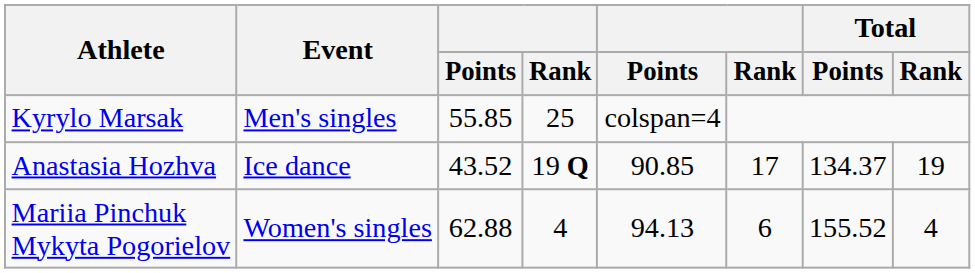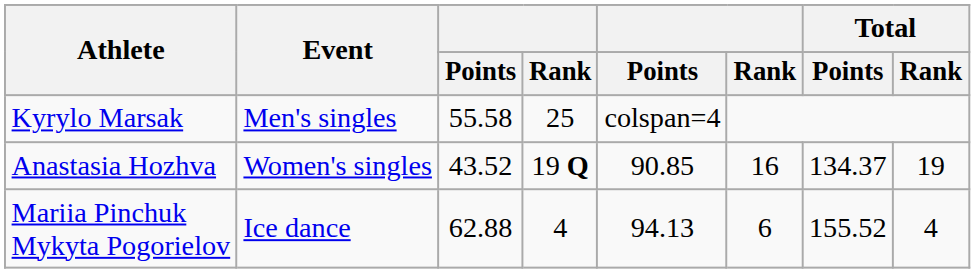(481, 118) 55.85 -> (481, 118) 55.58
(297, 165) Ice dance -> (338, 165) Women's singles
(765, 165) 17 -> (765, 165) 16
(338, 228) Women's singles -> (297, 228) Ice dance
